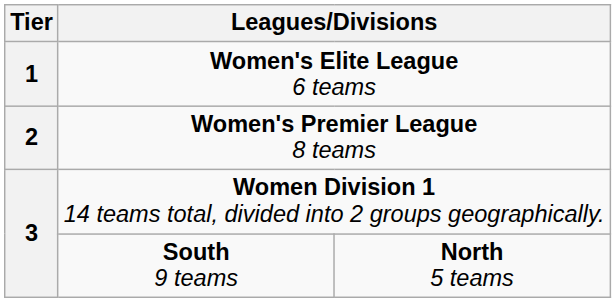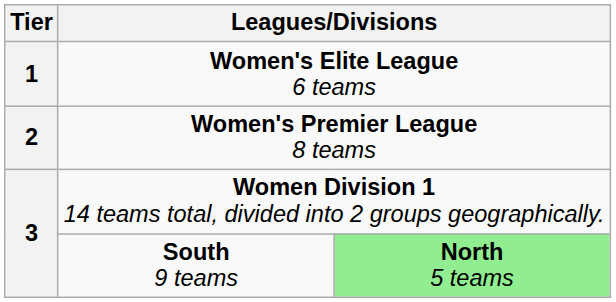(472, 264) no background -> (472, 264) lightgreen background
